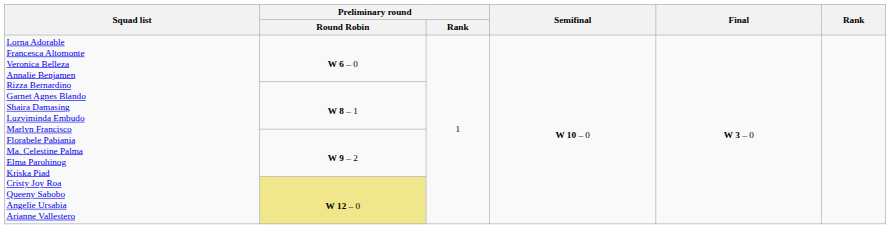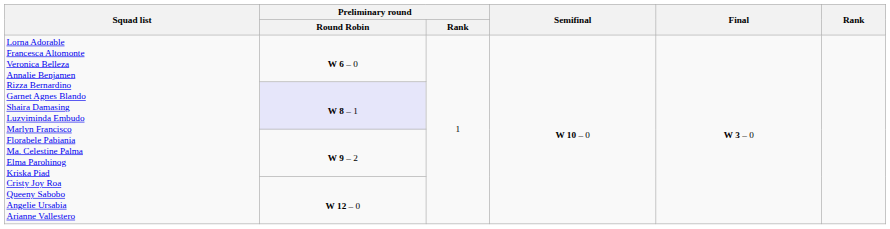(343, 111) no background -> (343, 111) lavender background
(343, 206) khaki background -> (343, 206) no background
